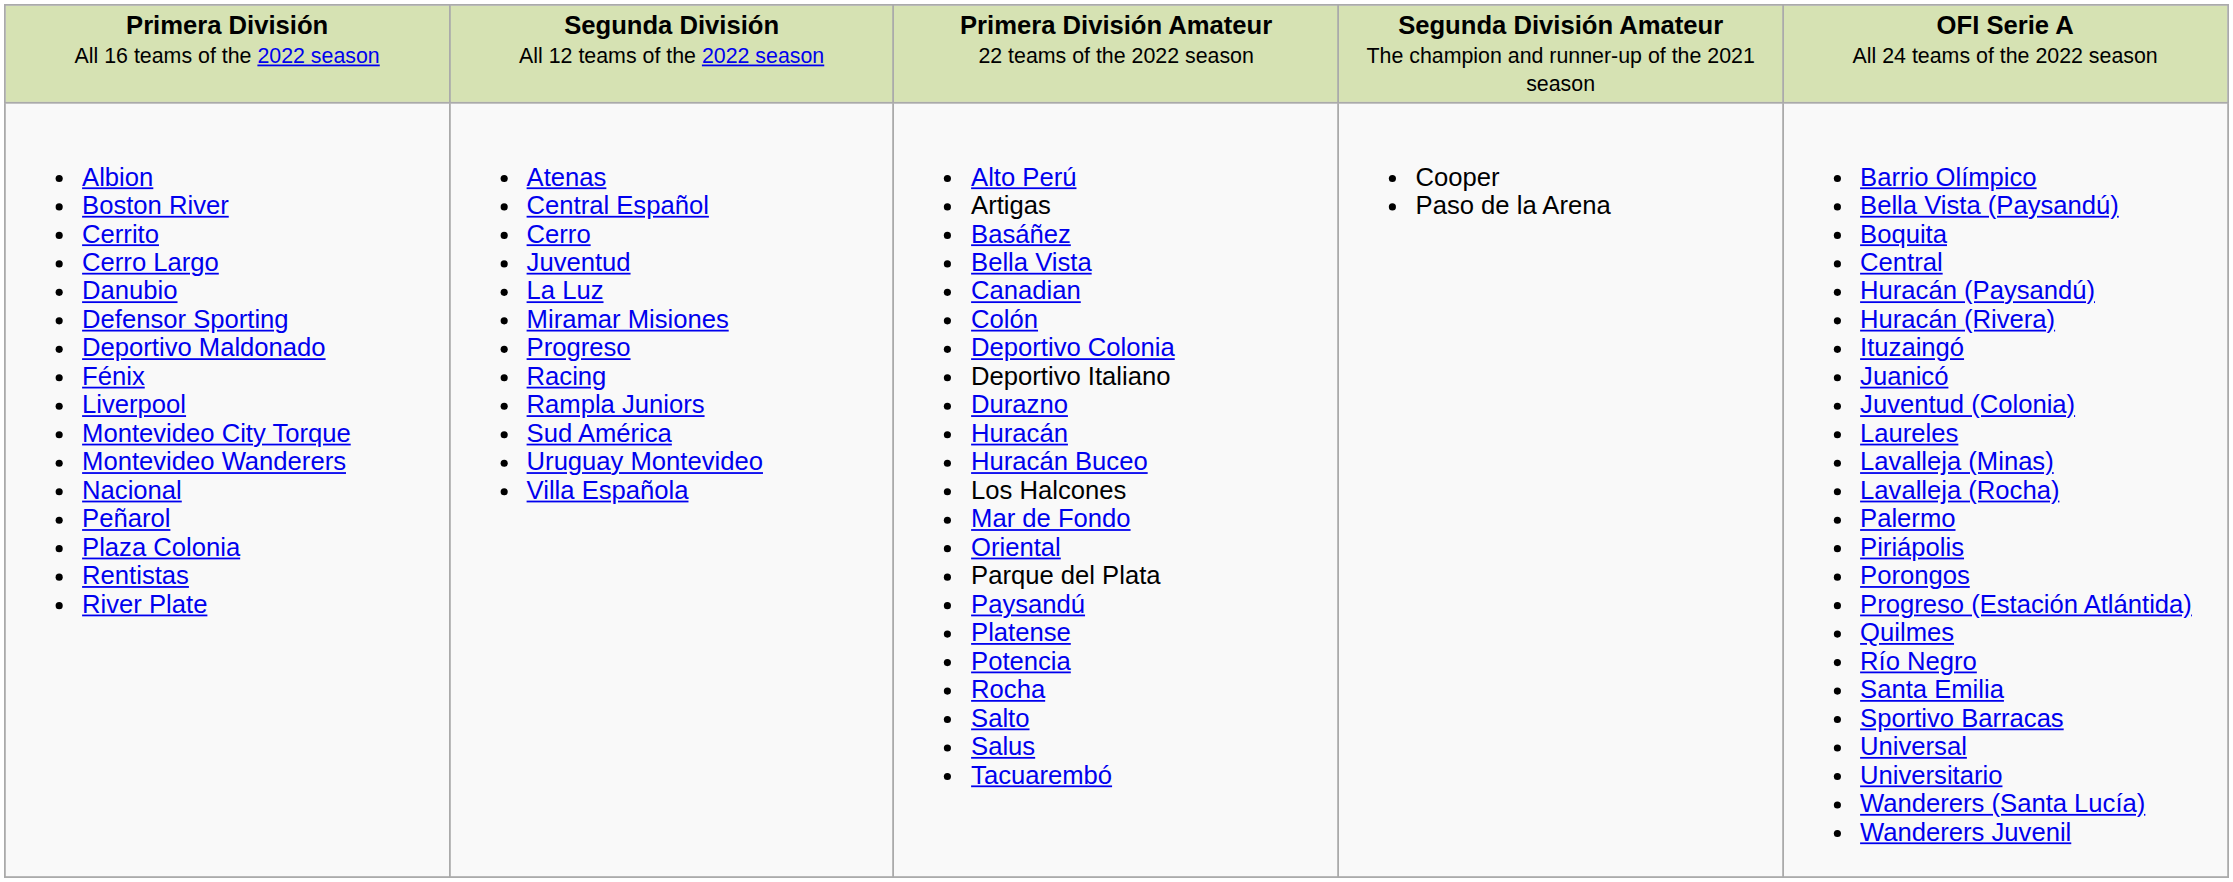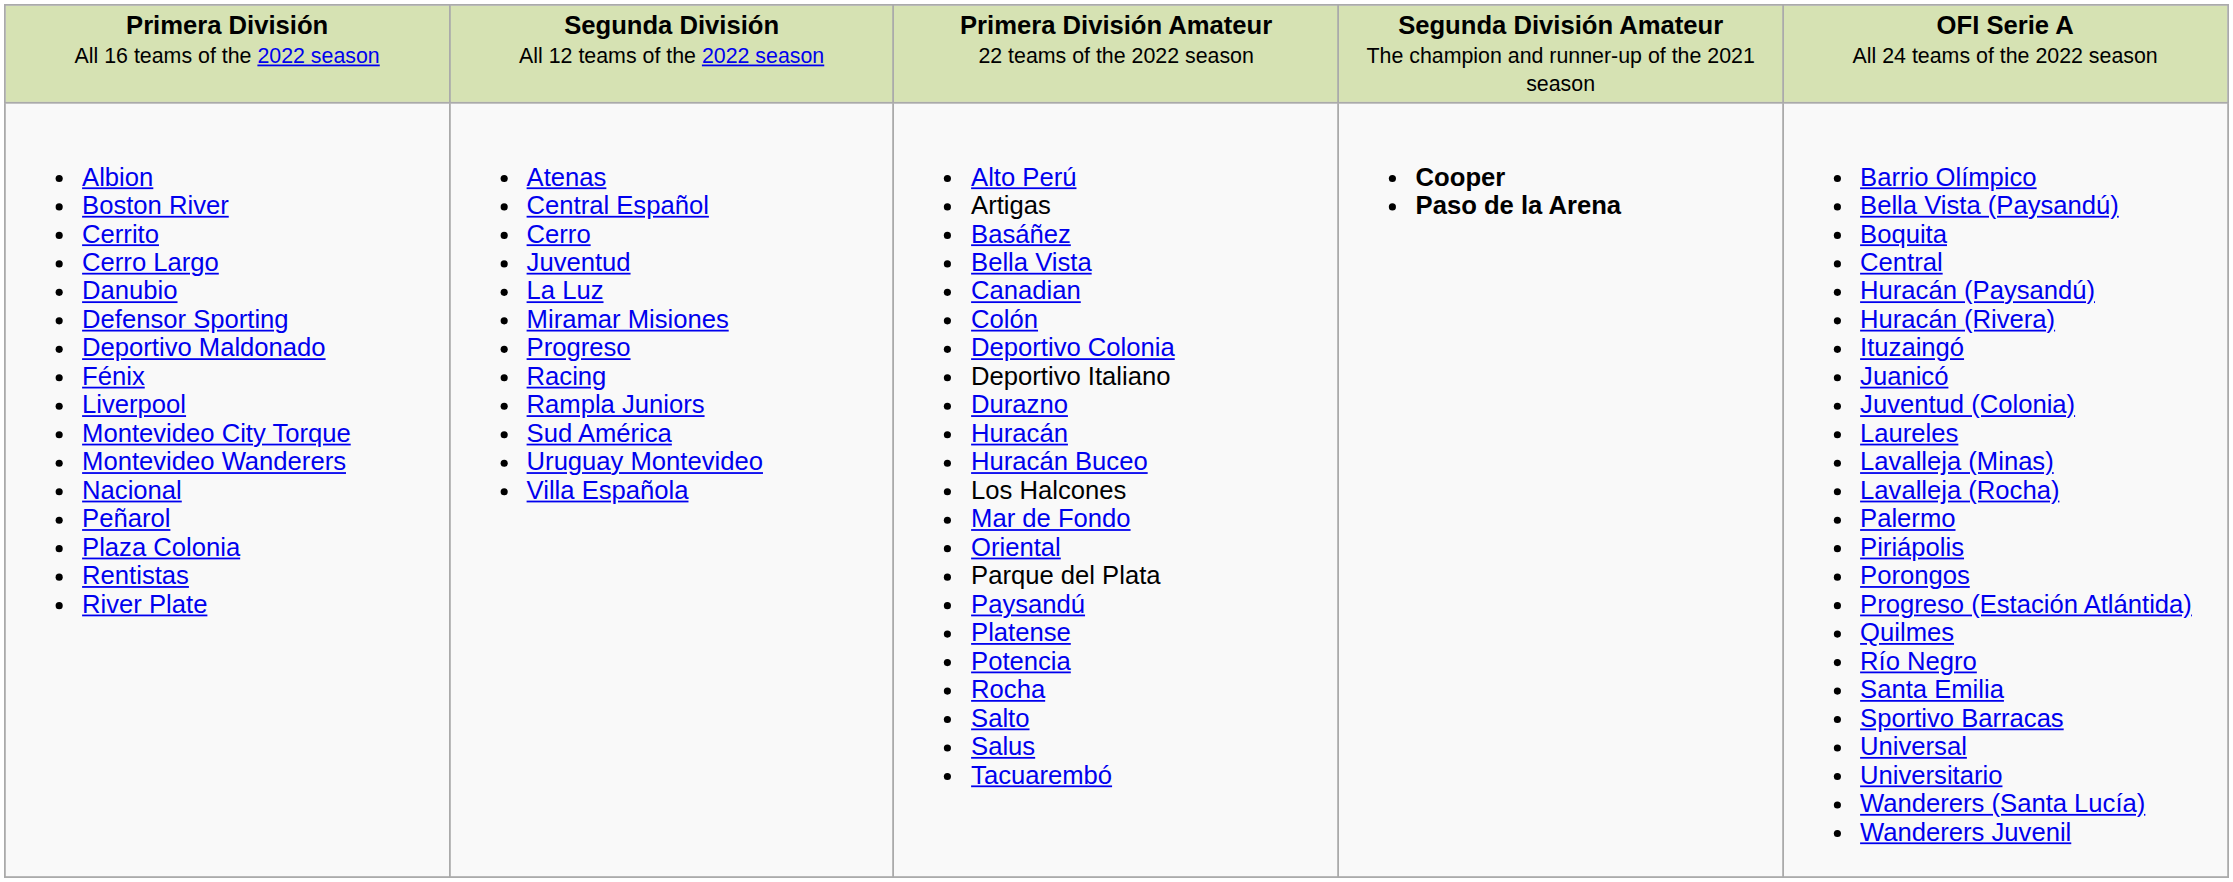(1561, 191) normal -> (1561, 191) bold
